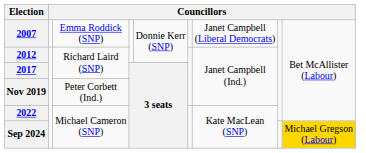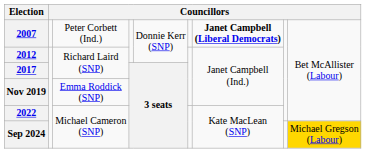(91, 33) Emma Roddick (SNP) -> (91, 33) Peter Corbett (Ind.)
(235, 33) normal -> (238, 33) bold
(91, 92) Peter Corbett (Ind.) -> (91, 92) Emma Roddick (SNP)
